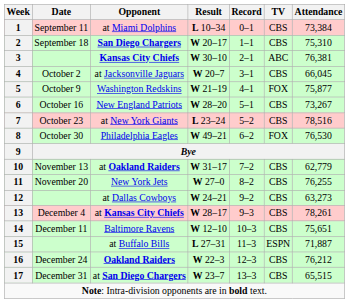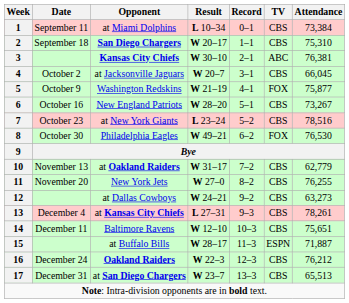(209, 213) W 28–17 -> (209, 213) L 27–31
(209, 244) L 27–31 -> (209, 244) W 28–17
(318, 275) 65,515 -> (318, 275) 65,513
